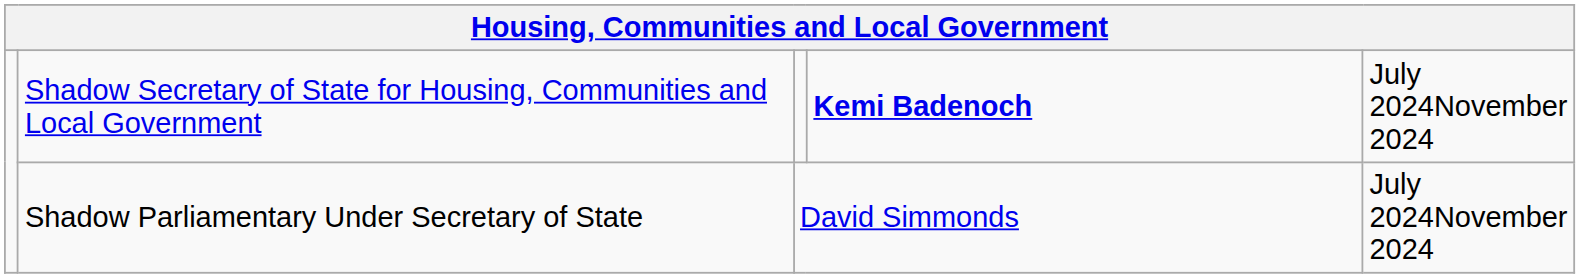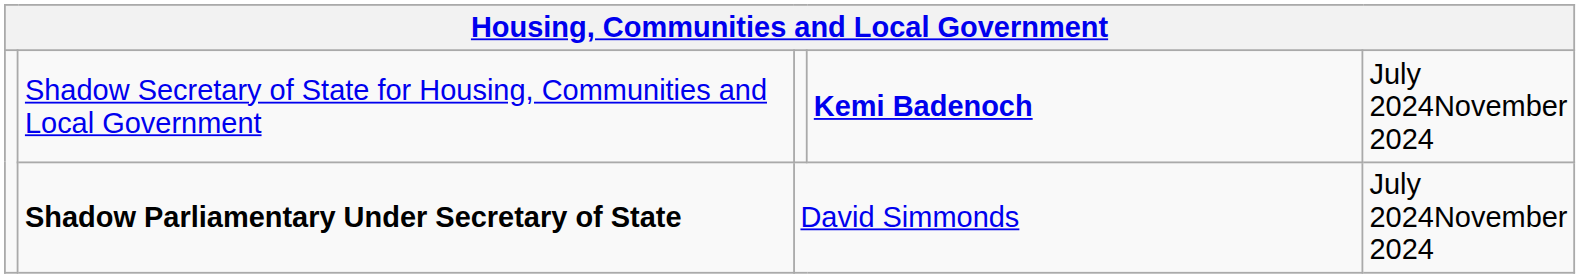(334, 217) normal -> (353, 217) bold
